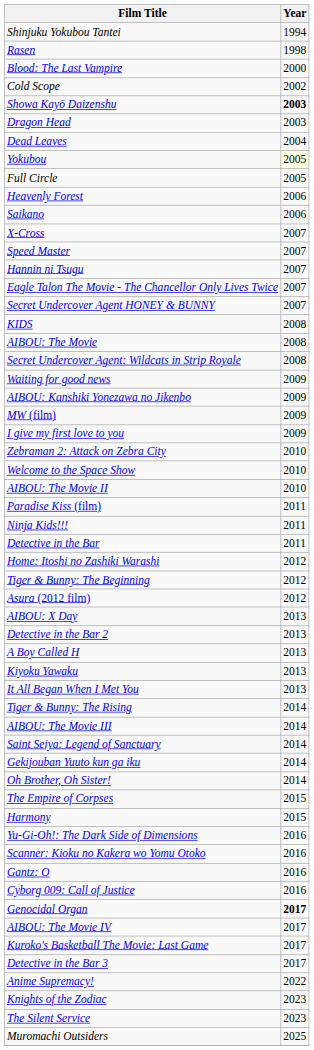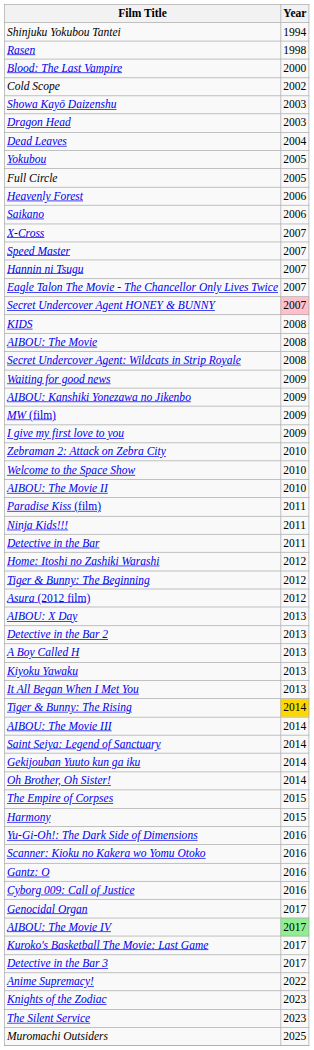(295, 104) bold -> (295, 104) normal
(295, 159) lightyellow background -> (295, 159) no background
(295, 305) no background -> (295, 305) pink background
(295, 707) no background -> (295, 707) gold background
(295, 908) bold -> (295, 908) normal
(295, 927) no background -> (295, 927) lightgreen background
